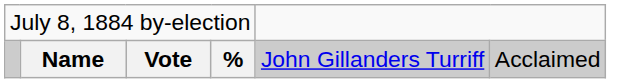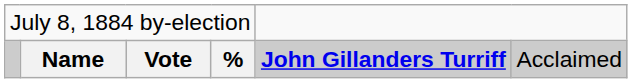(373, 58) normal -> (383, 58) bold
